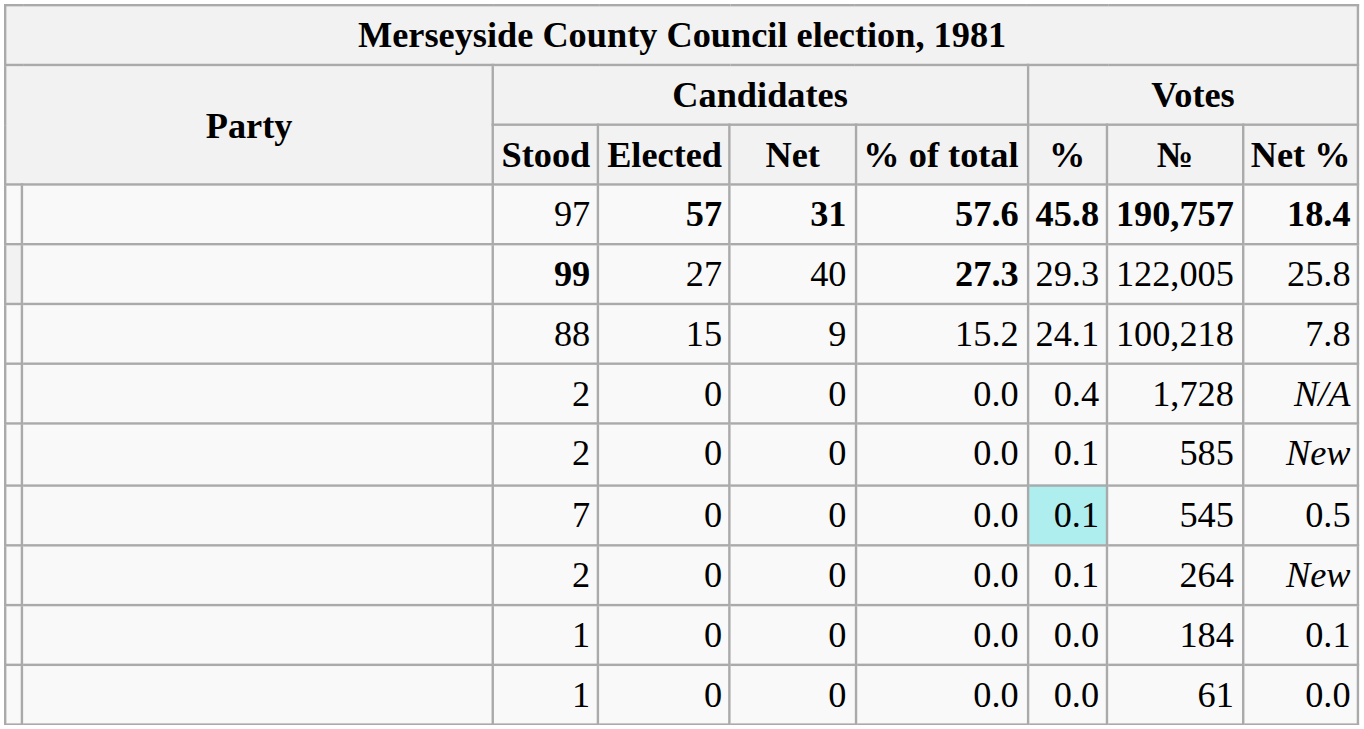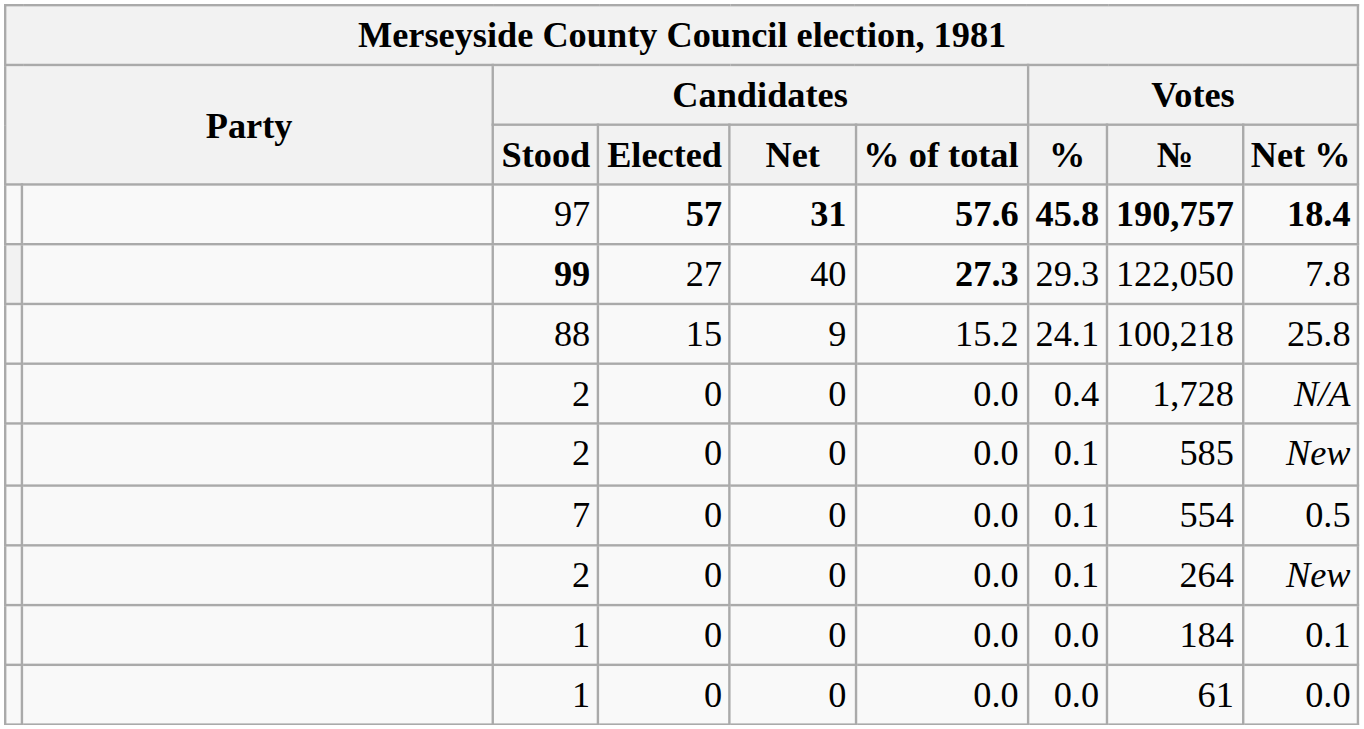(1175, 274) 122,005 -> (1175, 274) 122,050
(1319, 274) 25.8 -> (1328, 274) 7.8
(1328, 334) 7.8 -> (1319, 334) 25.8
(1076, 513) paleturquoise background -> (1076, 513) no background
(1207, 513) 545 -> (1207, 513) 554
